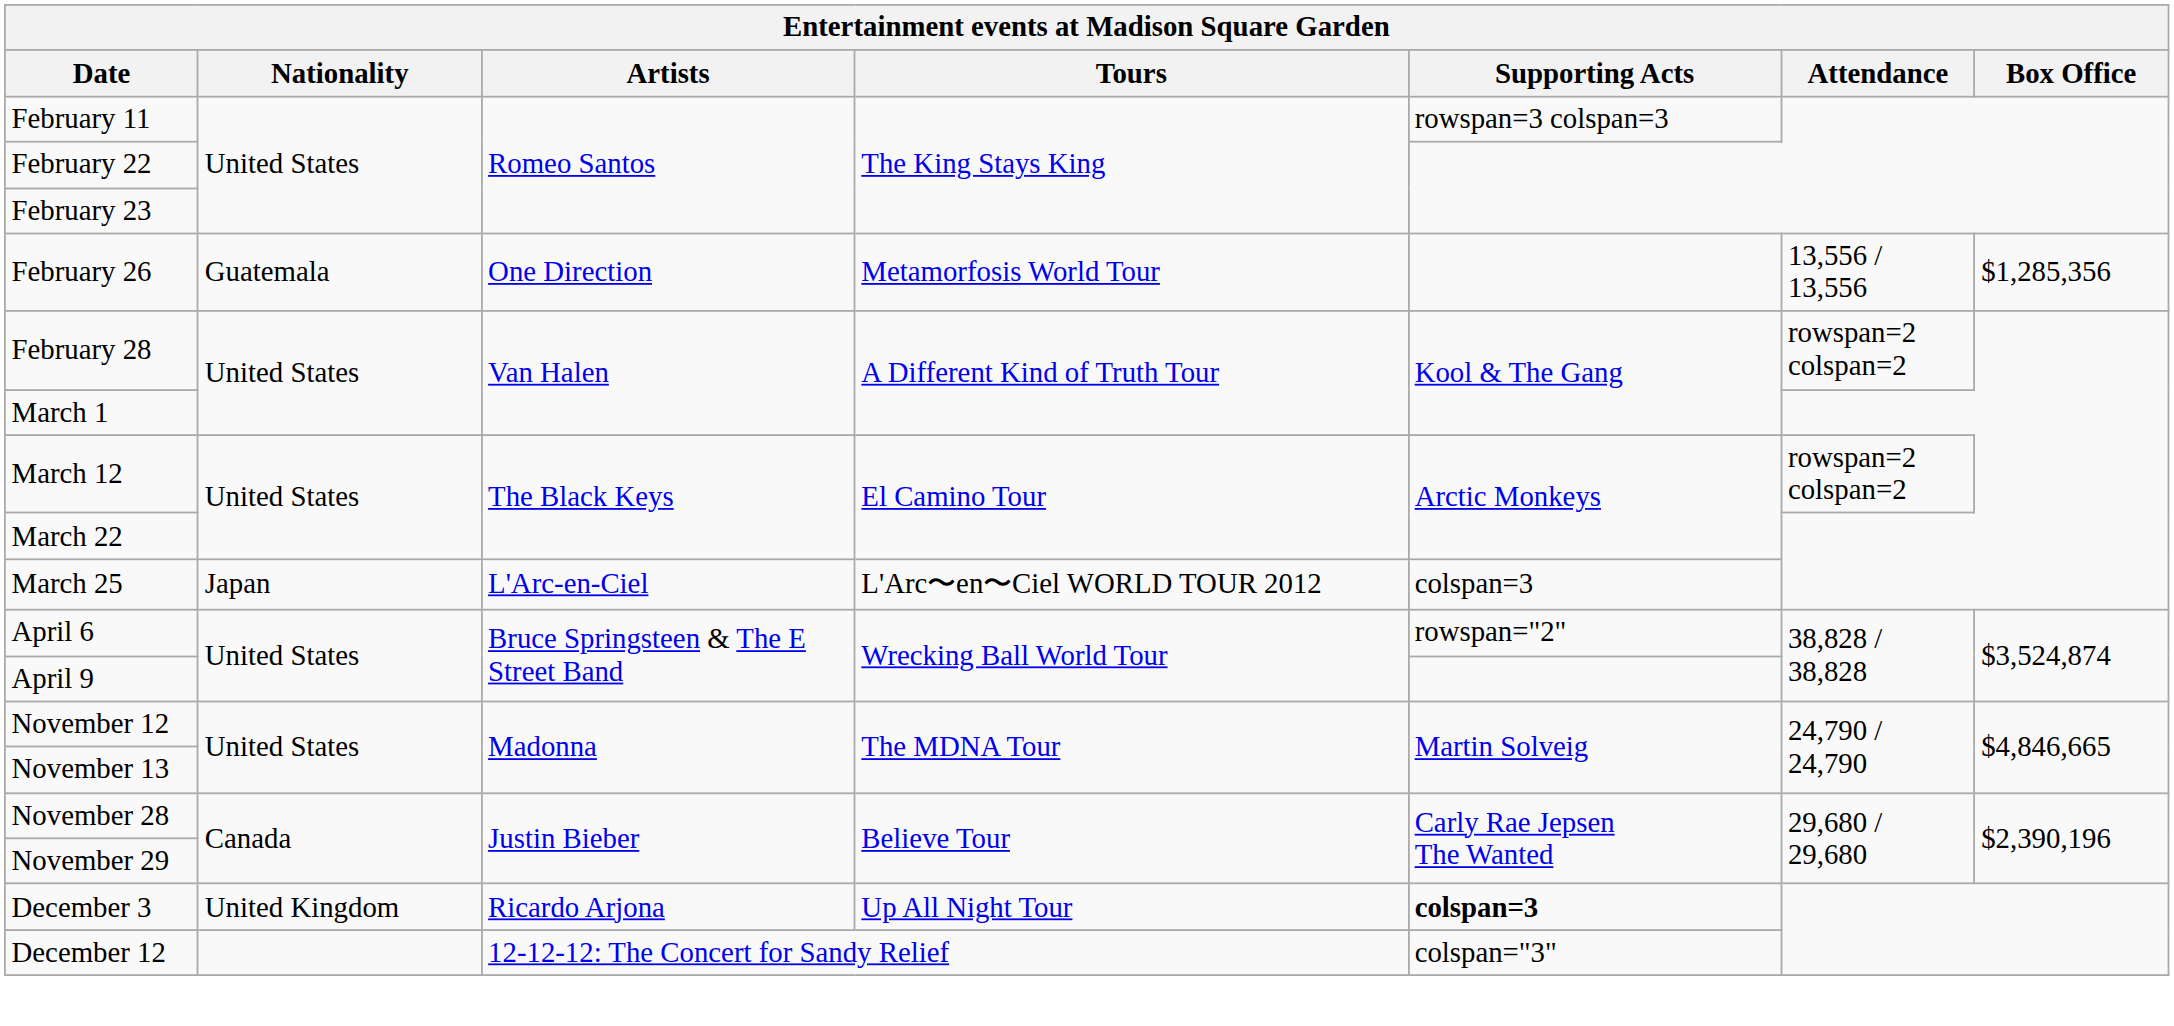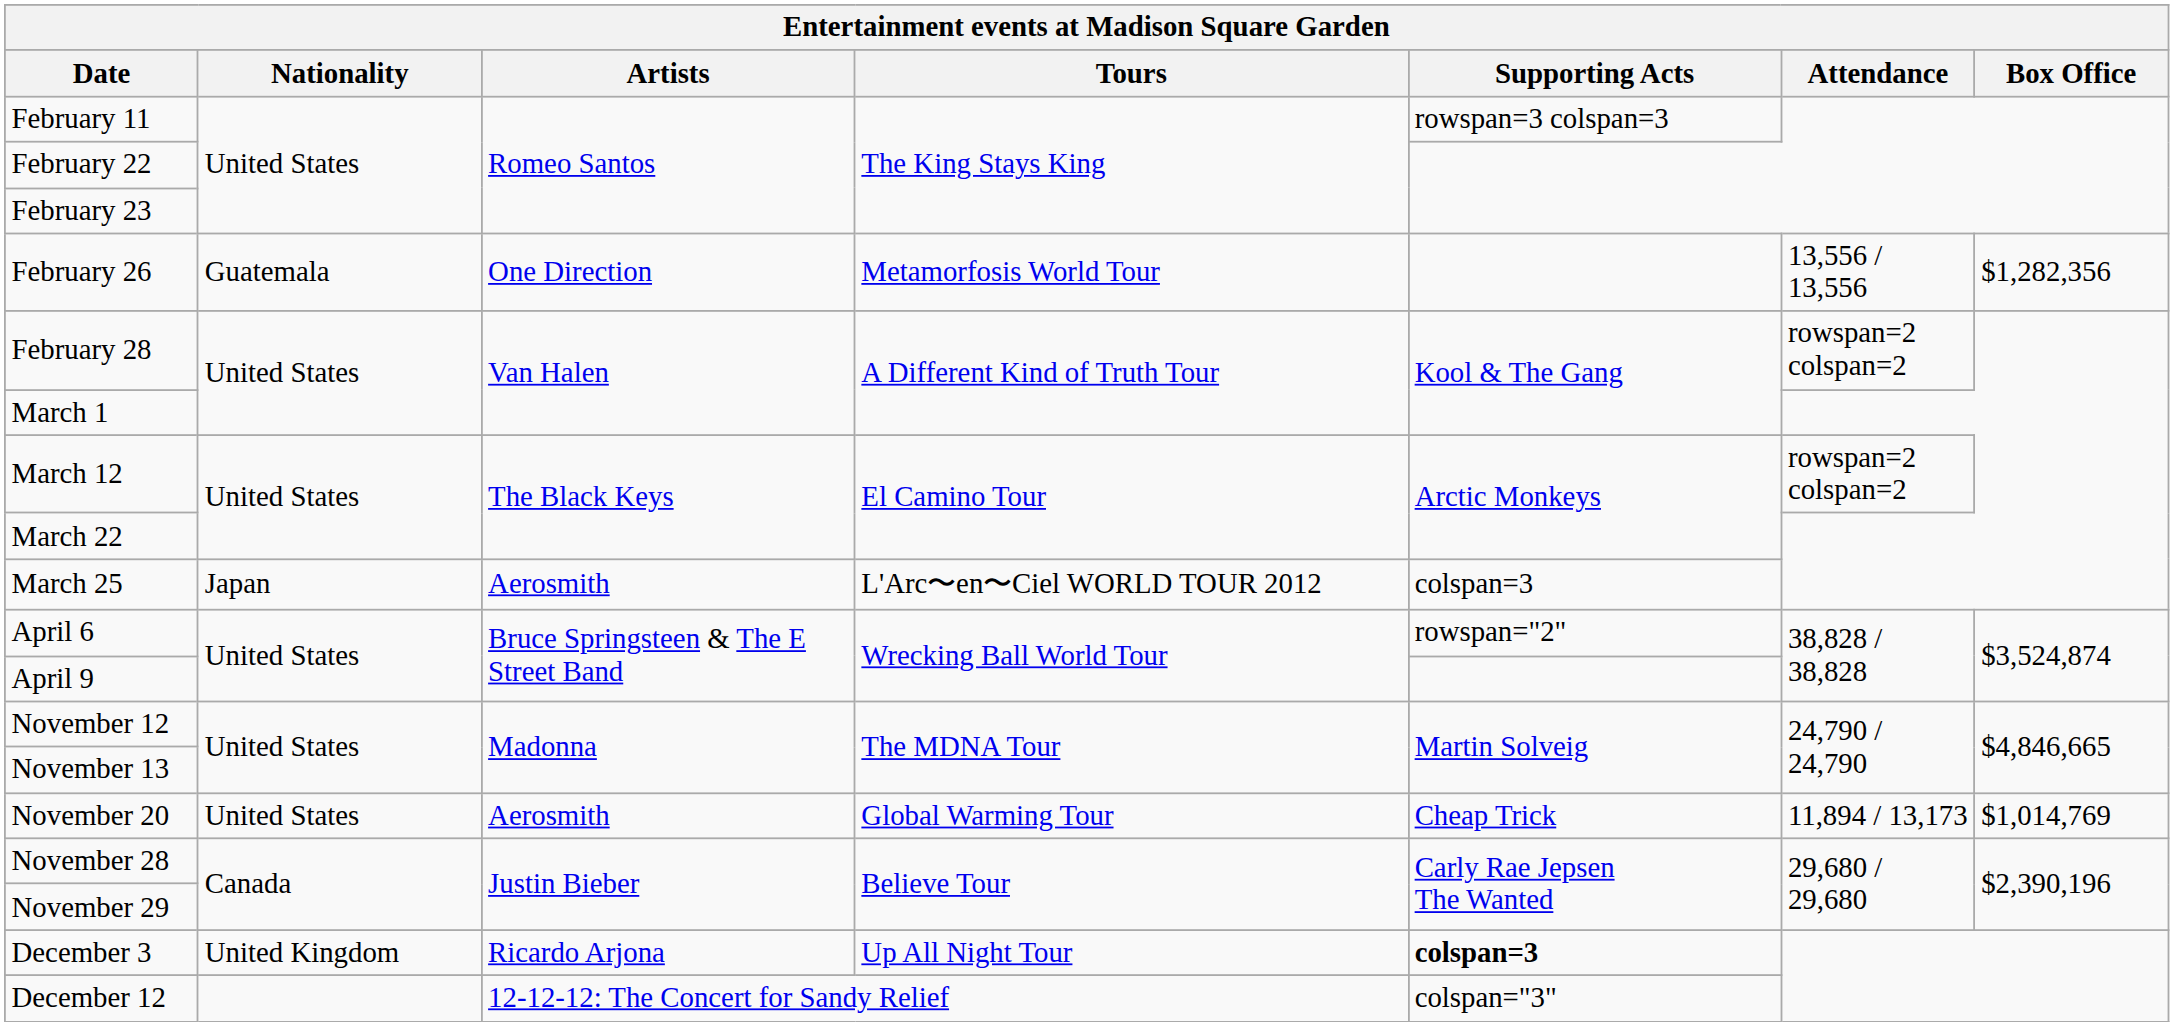(2046, 271) $1,285,356 -> (2046, 271) $1,282,356
(568, 583) L'Arc-en-Ciel -> (549, 583) Aerosmith
+ row: (90, 815)
